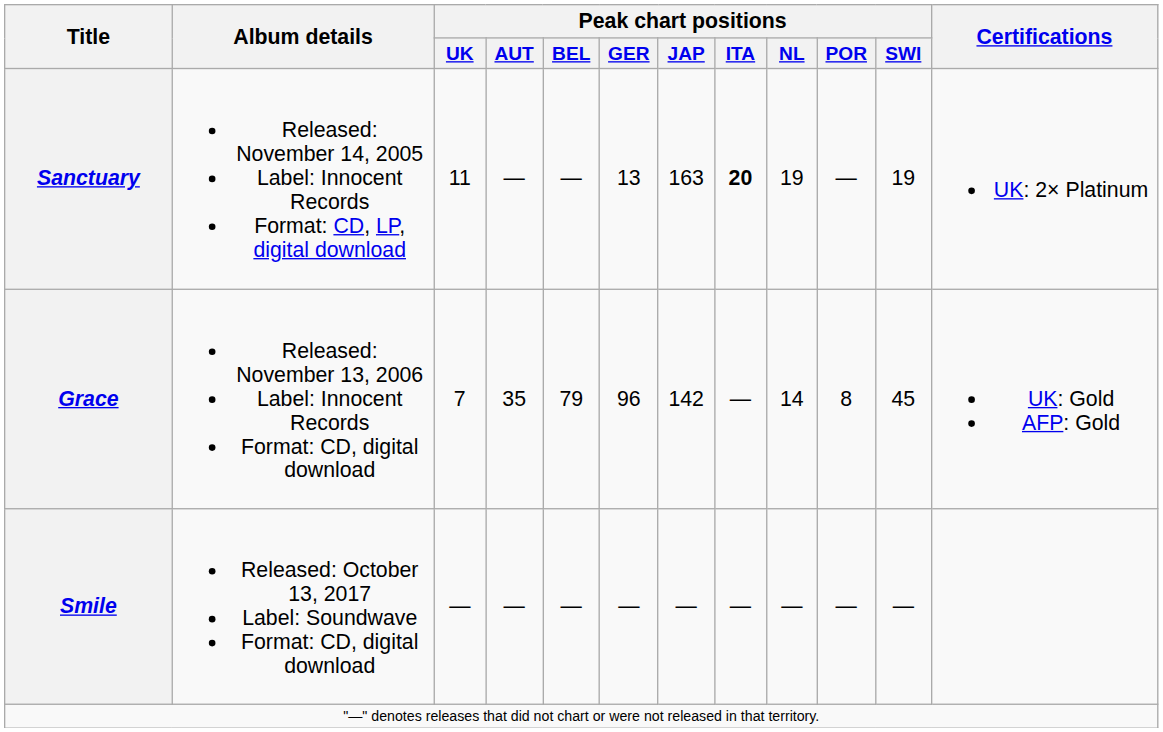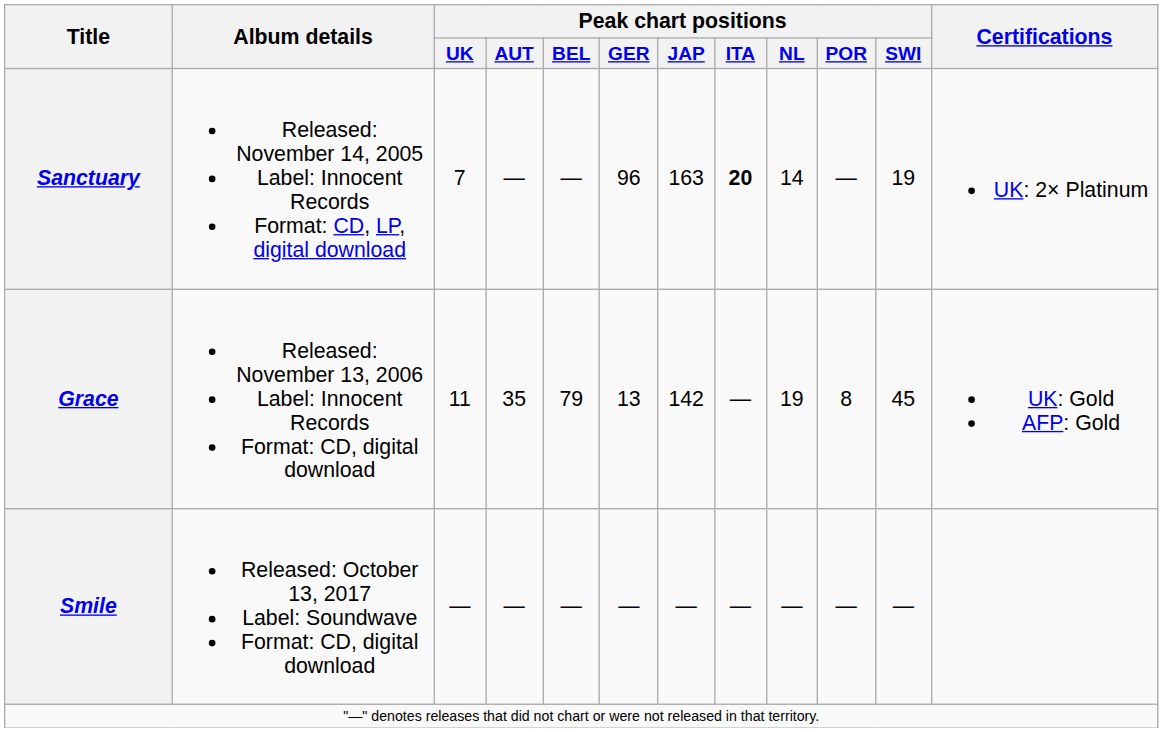(460, 178) 11 -> (460, 178) 7
(629, 178) 13 -> (629, 178) 96
(792, 178) 19 -> (792, 178) 14
(460, 398) 7 -> (460, 398) 11
(629, 398) 96 -> (629, 398) 13
(792, 398) 14 -> (792, 398) 19
